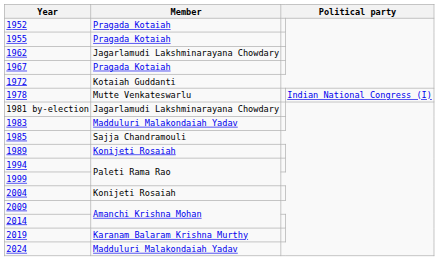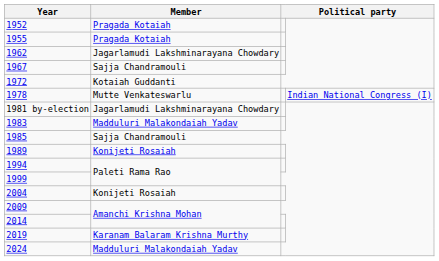(132, 67) Pragada Kotaiah -> (140, 67) Sajja Chandramouli
